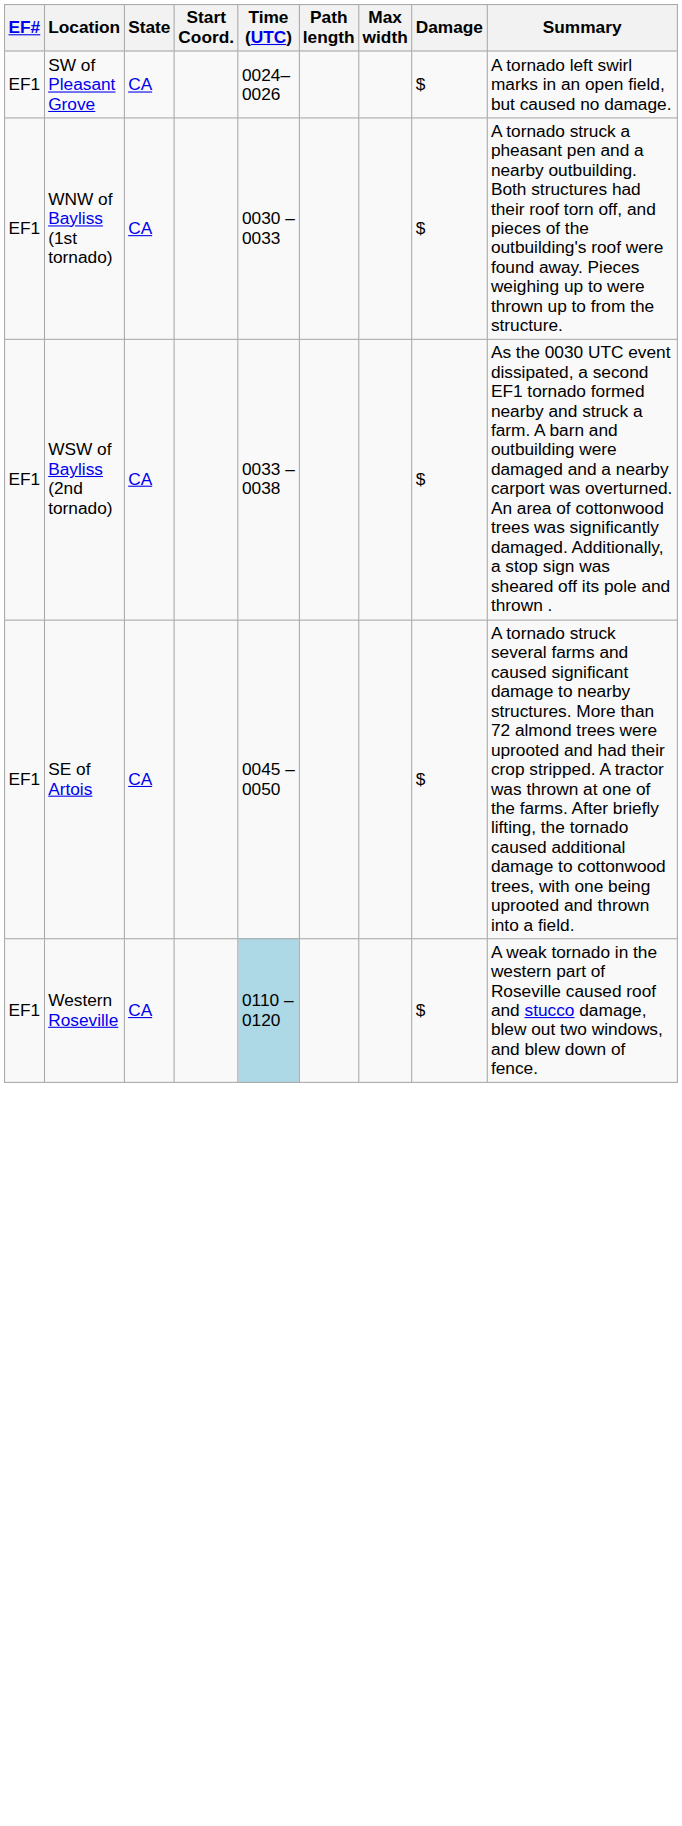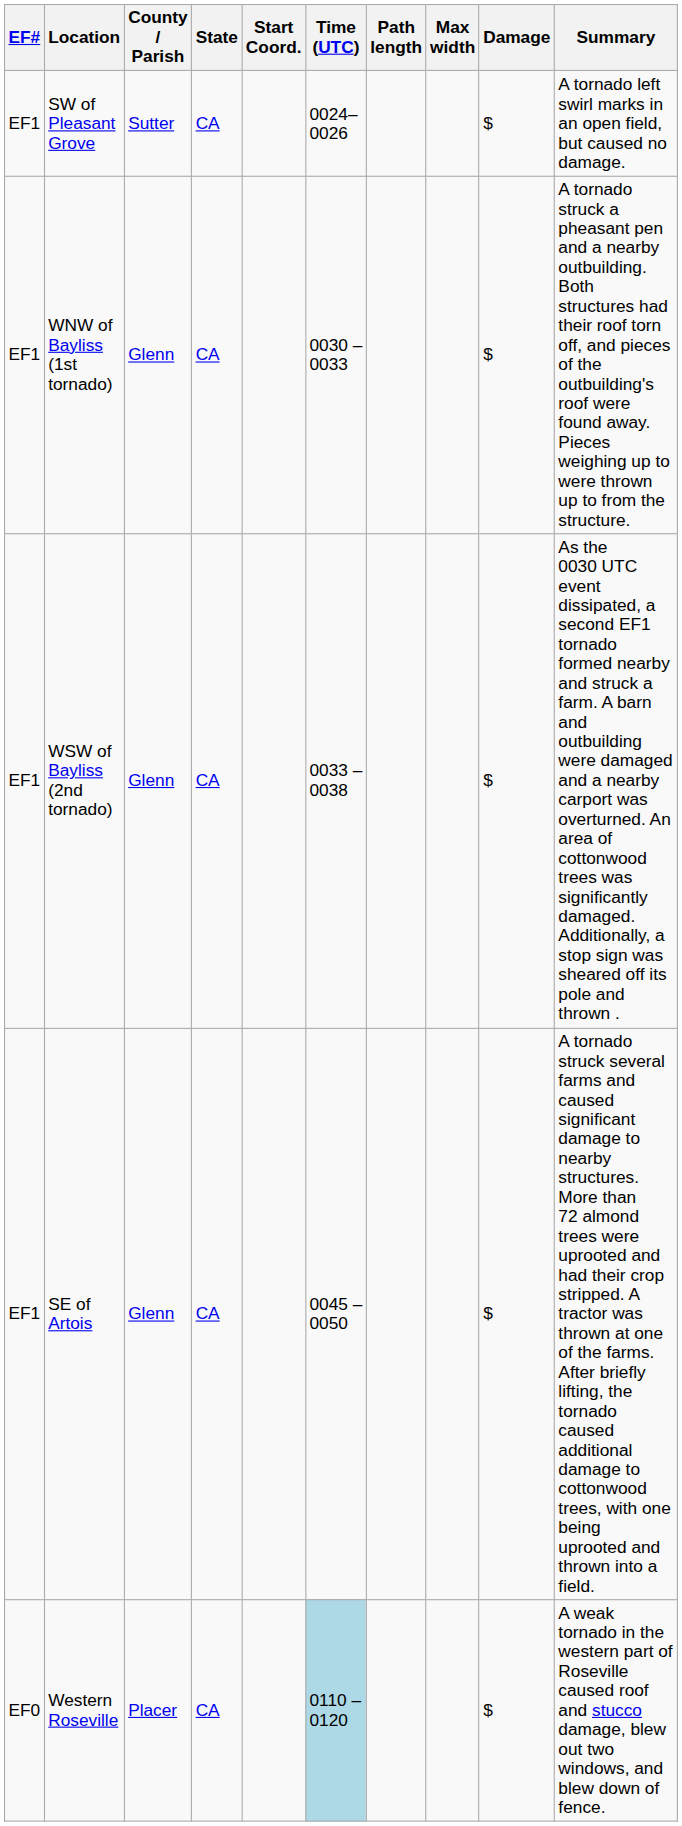+ column: (158, 37)
(24, 1010) EF1 -> (24, 1710) EF0
